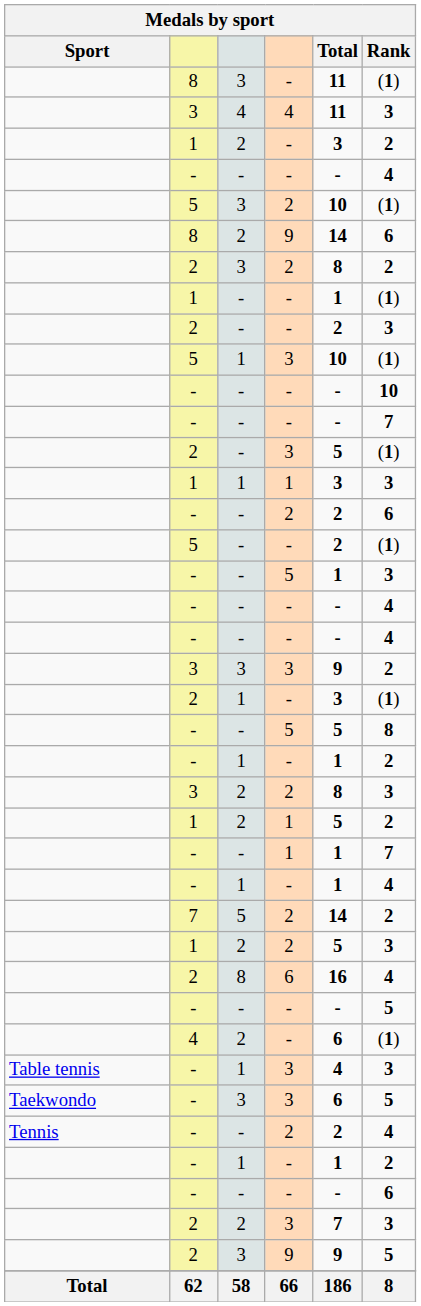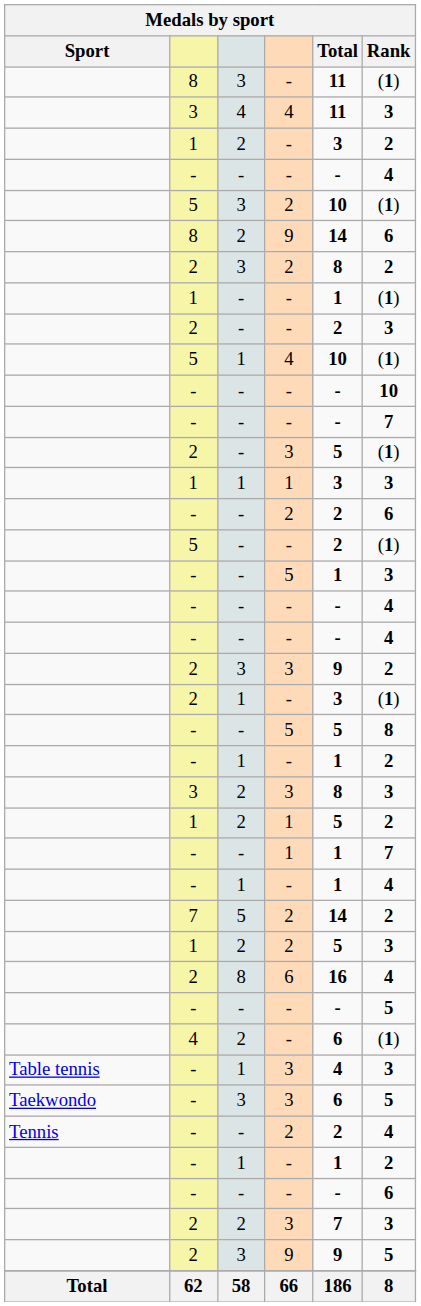(289, 359) 3 -> (289, 359) 4
(193, 668) 3 -> (193, 668) 2
(289, 792) 2 -> (289, 792) 3
